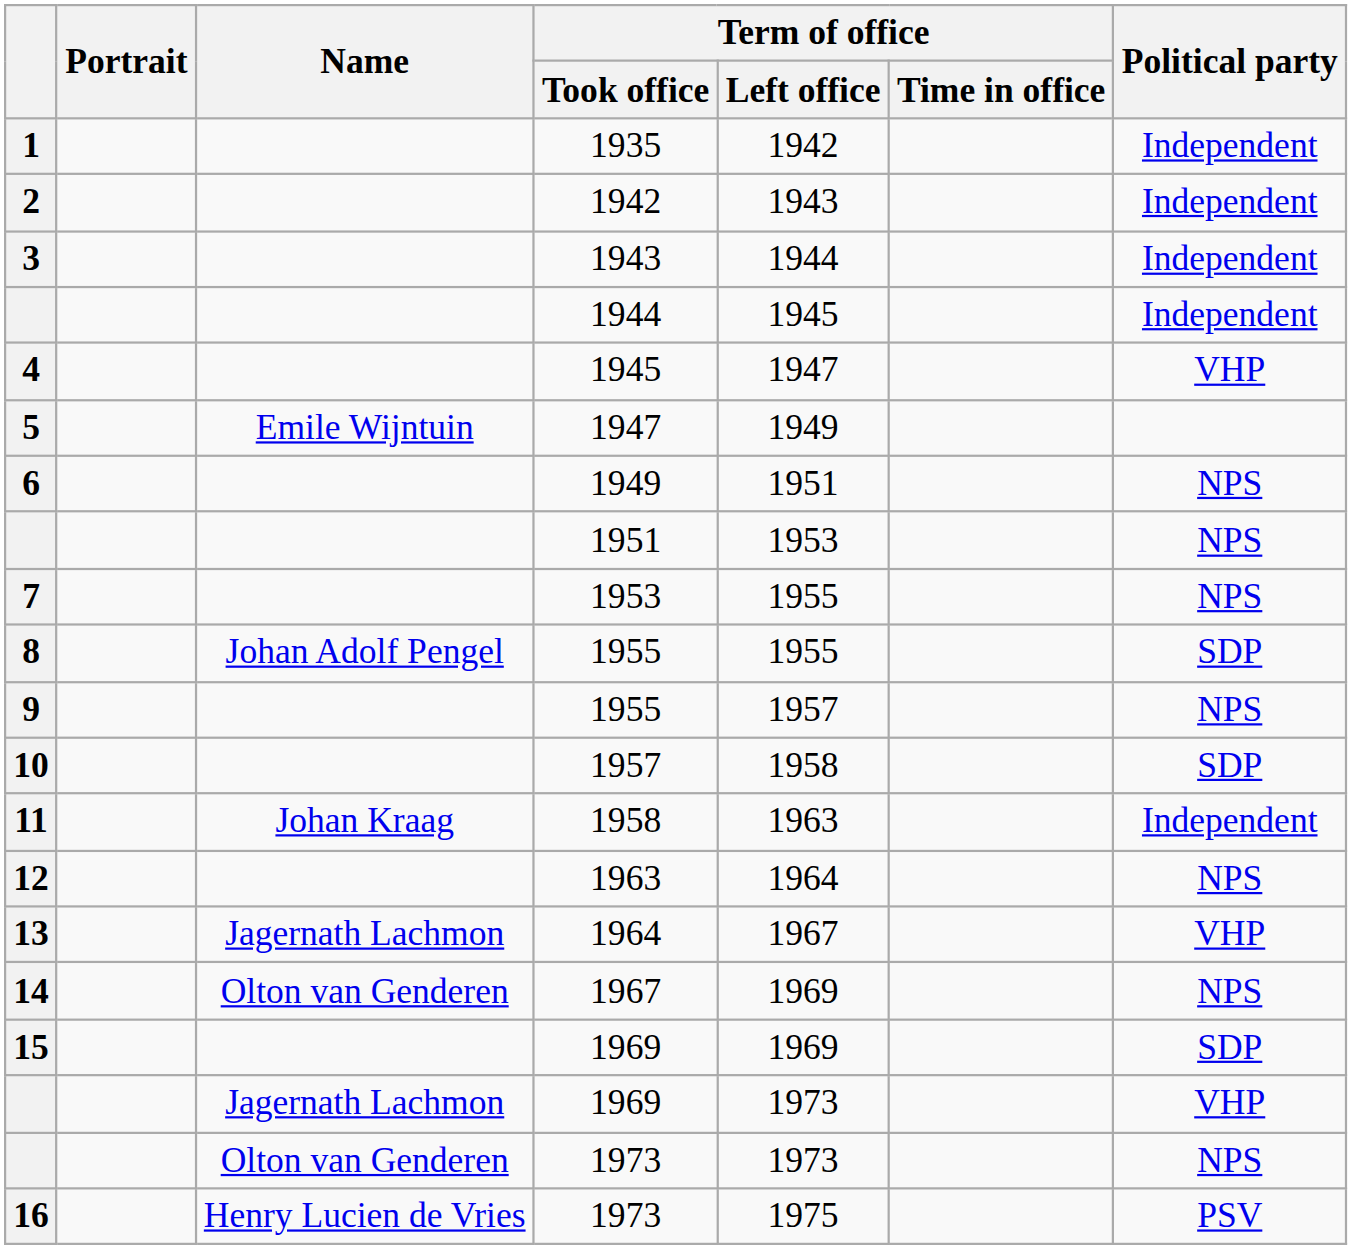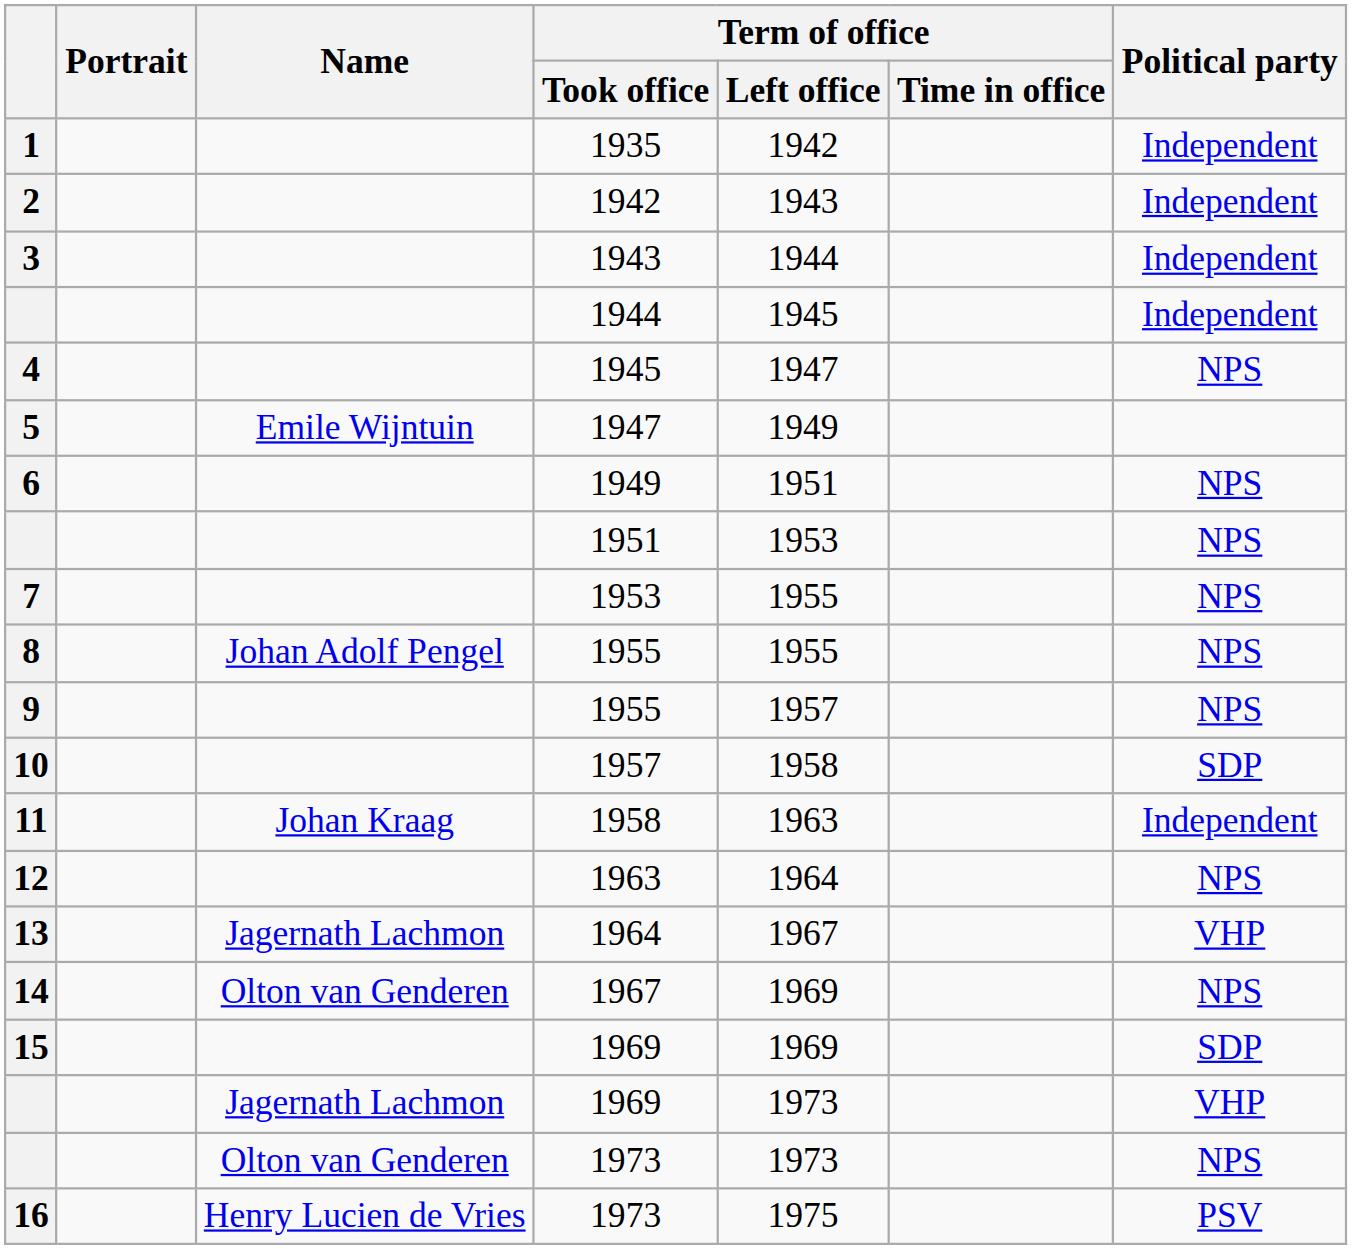(1230, 370) VHP -> (1230, 370) NPS
(1230, 652) SDP -> (1230, 652) NPS
